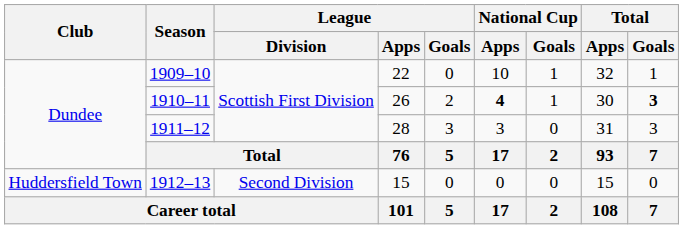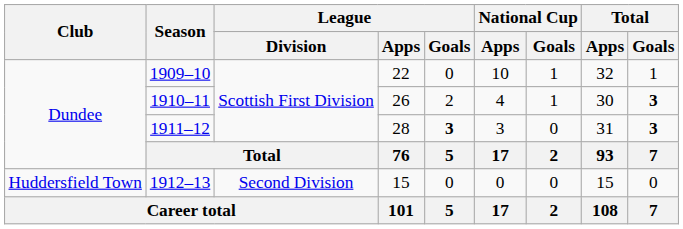(500, 100) bold -> (500, 100) normal
(449, 127) normal -> (449, 127) bold
(653, 127) normal -> (653, 127) bold
